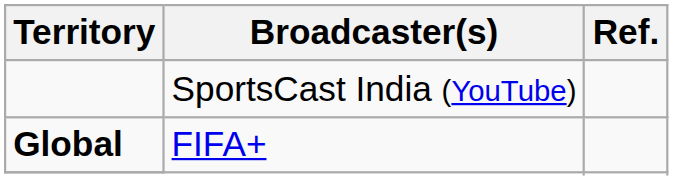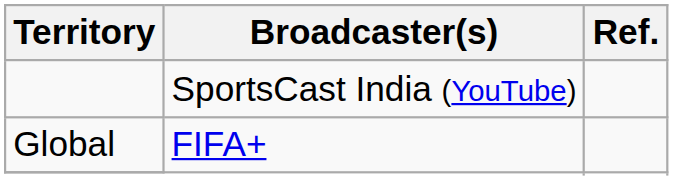(68, 144) bold -> (64, 144) normal
